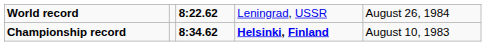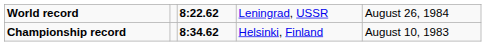(283, 31) bold -> (281, 31) normal
